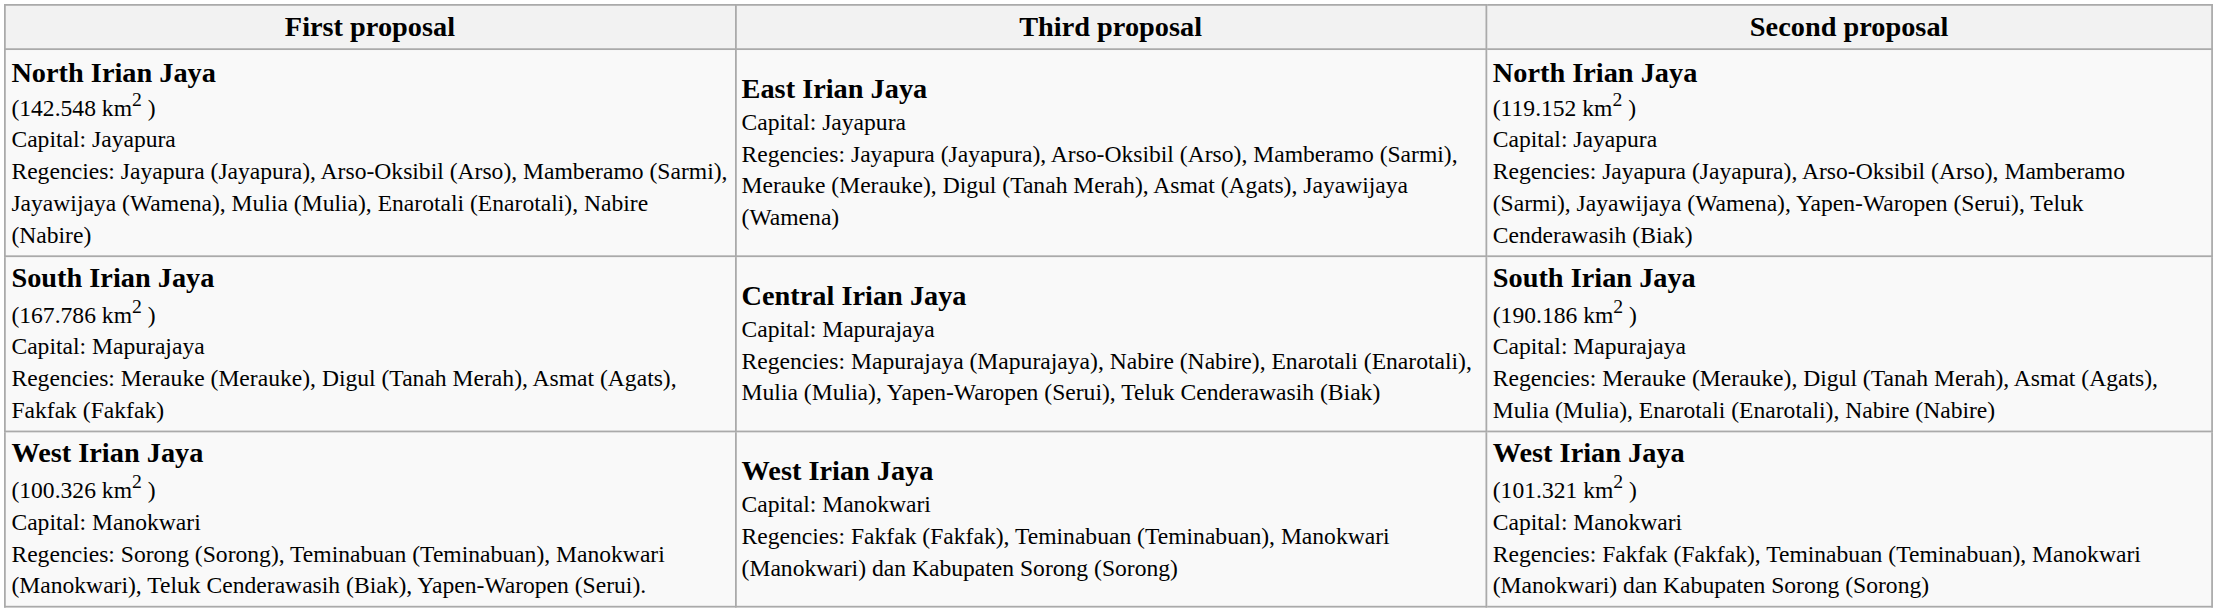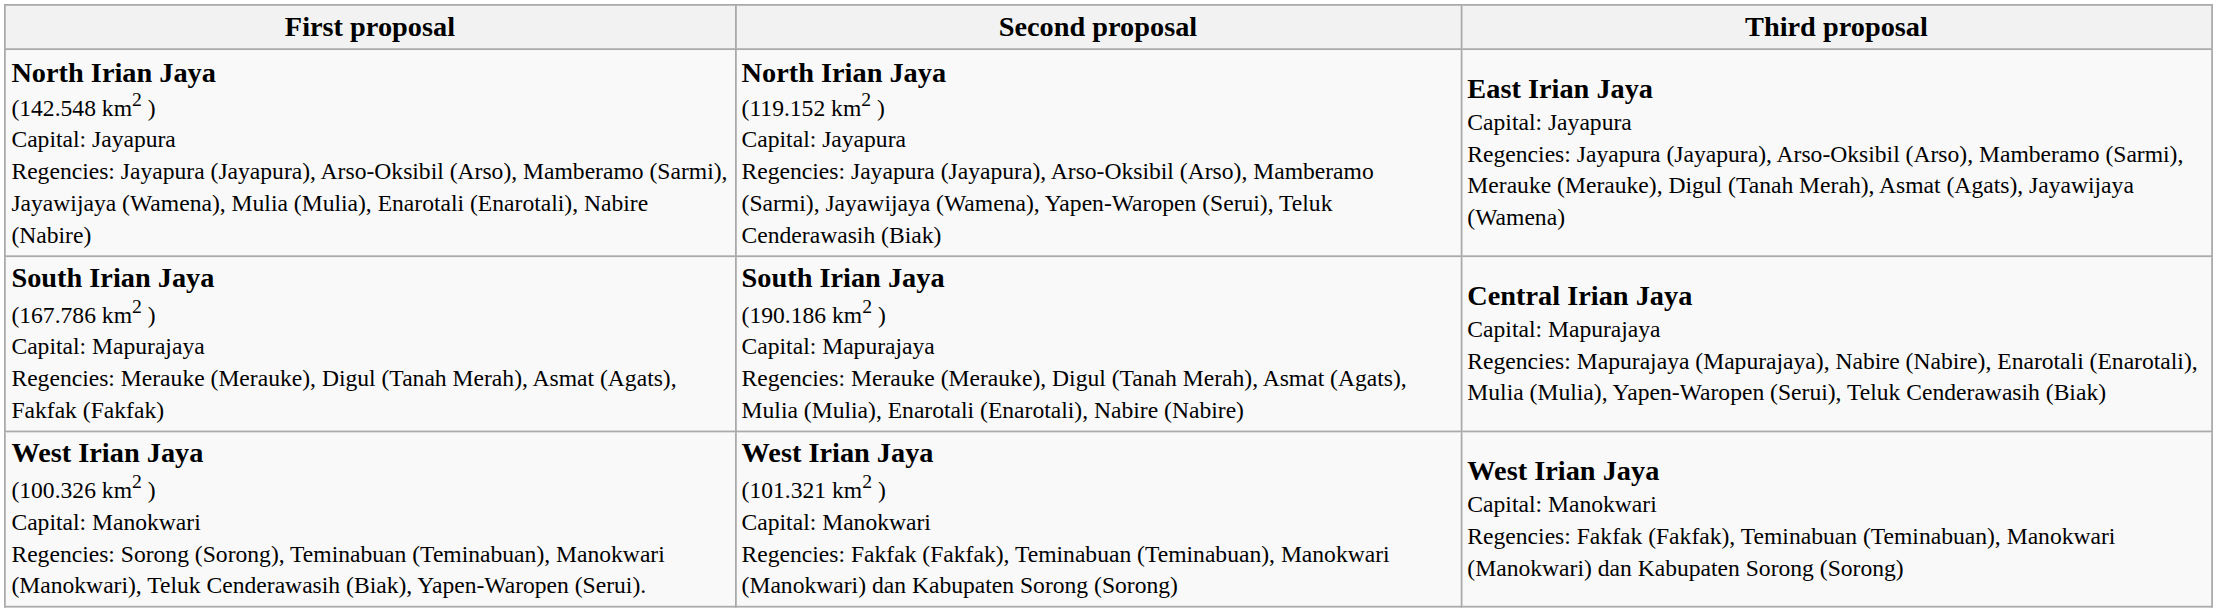columns swapped: (1849, 26) <-> (1111, 26)
